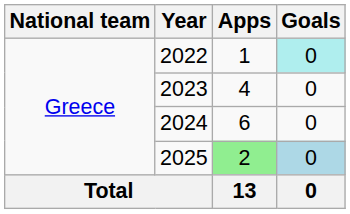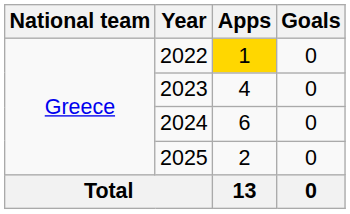(244, 55) no background -> (244, 55) gold background
(311, 55) paleturquoise background -> (311, 55) no background
(244, 157) lightgreen background -> (244, 157) no background
(311, 157) lightblue background -> (311, 157) no background
